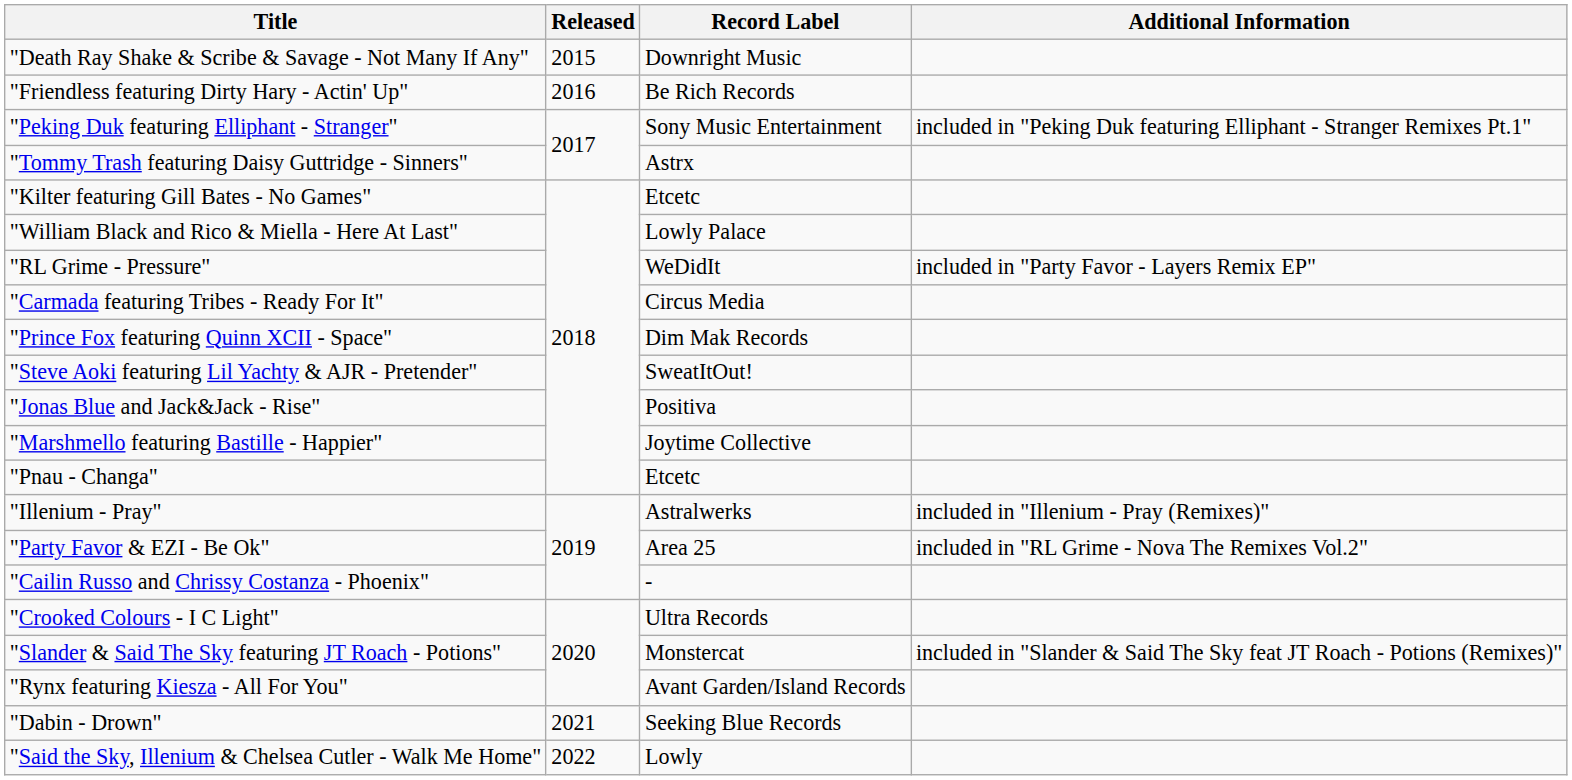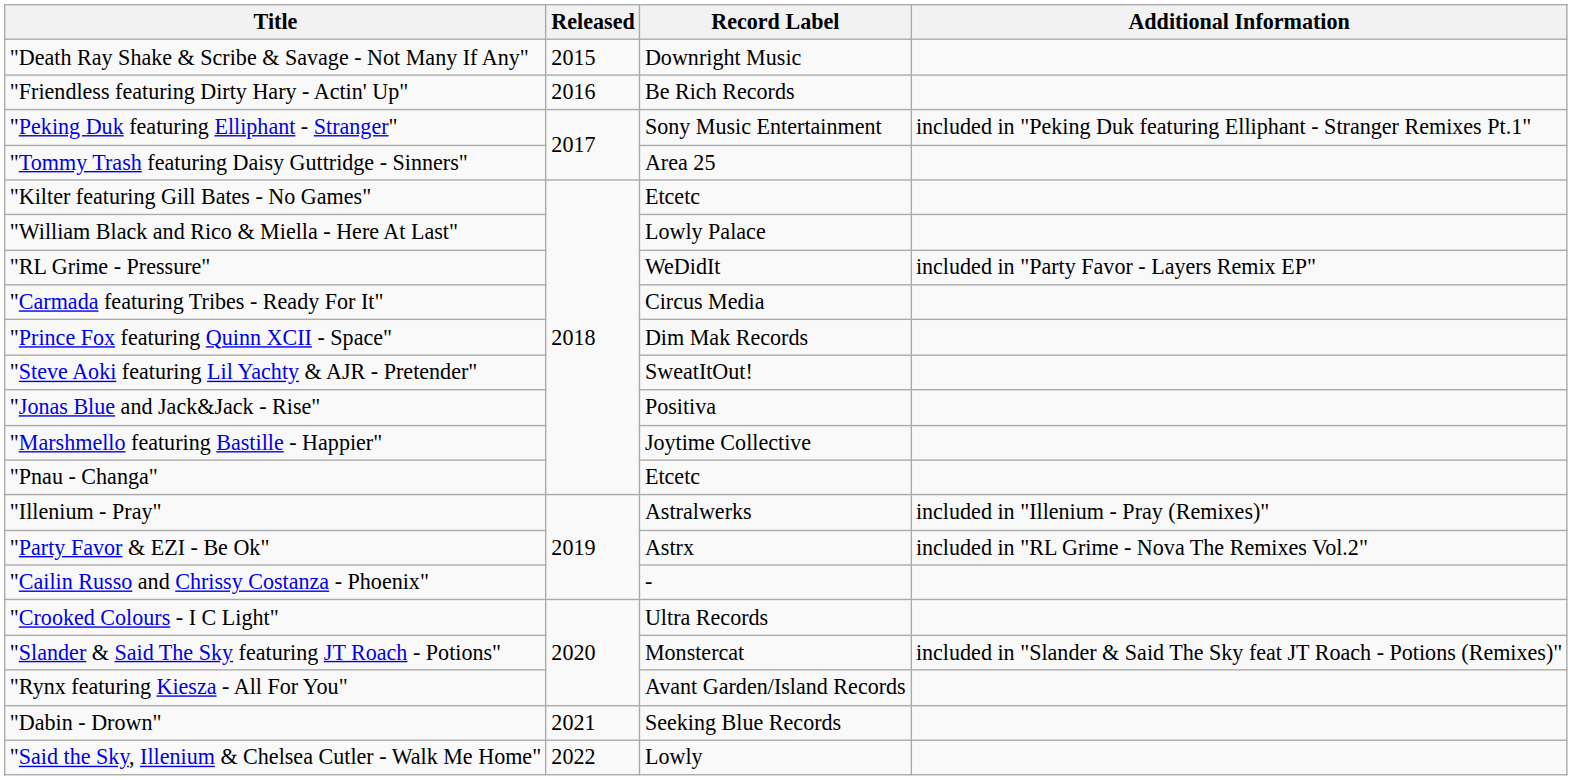(669, 162) Astrx -> (680, 162) Area 25
(680, 547) Area 25 -> (669, 547) Astrx
